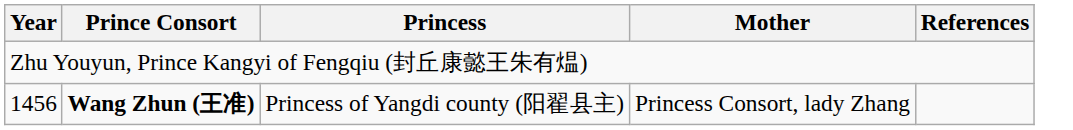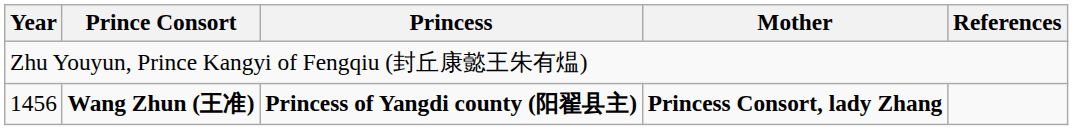(445, 102) normal -> (451, 102) bold
(772, 103) normal -> (795, 103) bold
